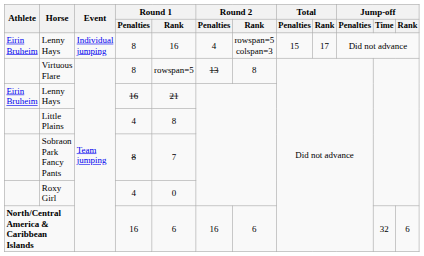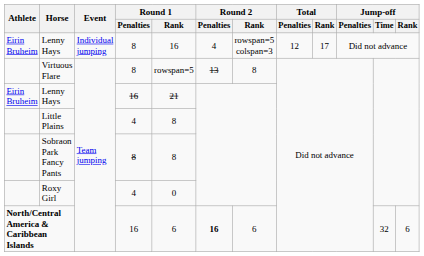(294, 46) 15 -> (294, 46) 12
(174, 157) 7 -> (174, 157) 8
(214, 229) normal -> (214, 229) bold
